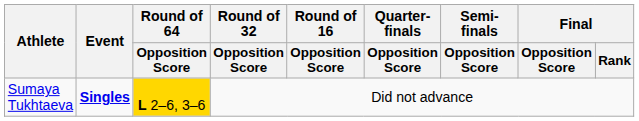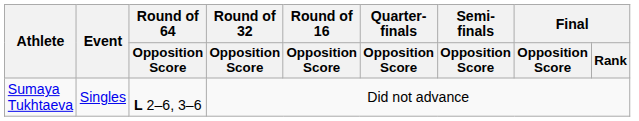(105, 98) bold -> (103, 98) normal
(172, 105) gold background -> (168, 105) no background
